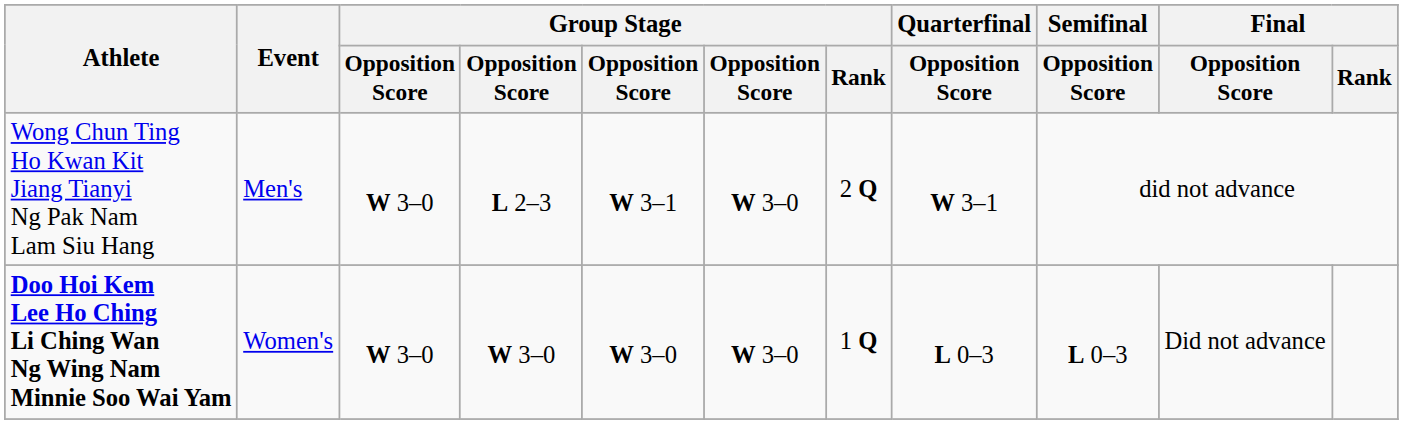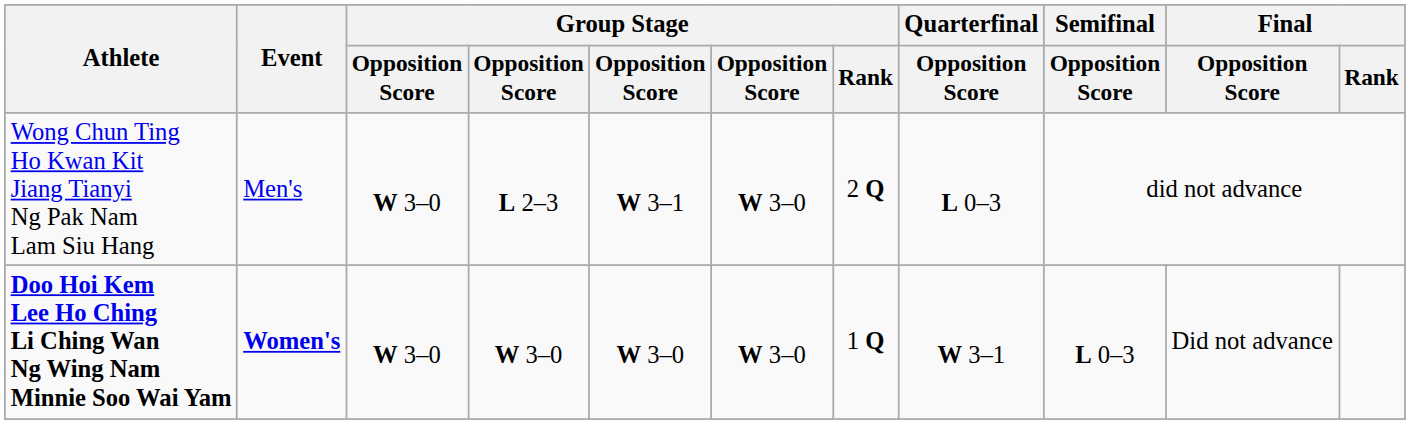(964, 202) W 3–1 -> (971, 202) L 0–3
(288, 341) normal -> (292, 341) bold
(964, 356) L 0–3 -> (971, 356) W 3–1
